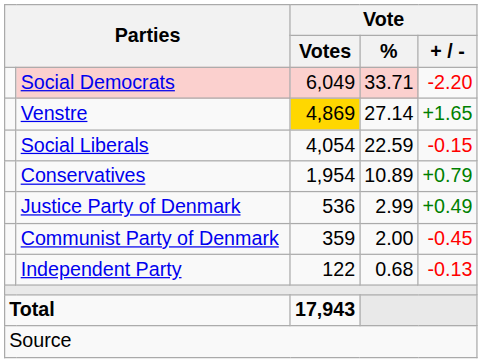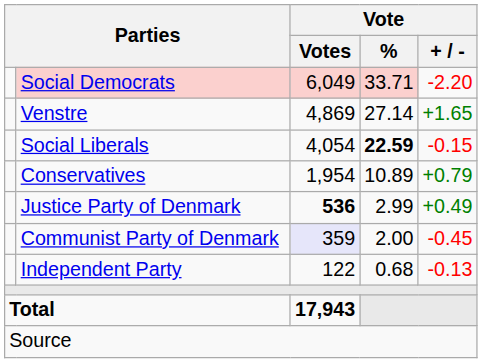(331, 113) gold background -> (331, 113) no background
(389, 144) normal -> (389, 144) bold
(339, 207) normal -> (339, 207) bold
(339, 238) no background -> (339, 238) lavender background
